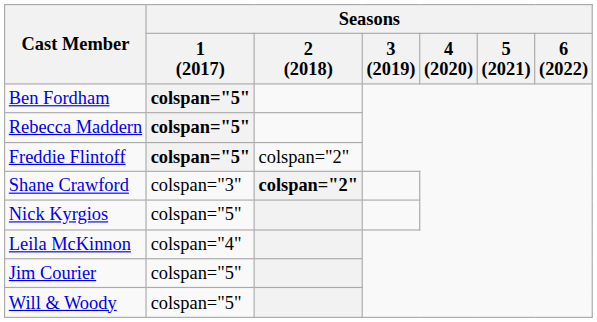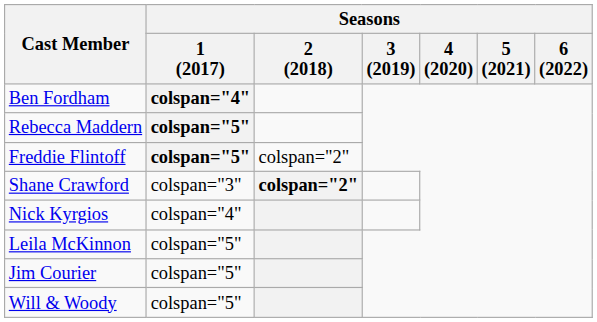(200, 98) colspan="5" -> (200, 98) colspan="4"
(196, 214) colspan="5" -> (196, 214) colspan="4"
(196, 244) colspan="4" -> (196, 244) colspan="5"
